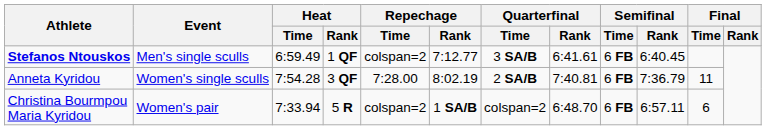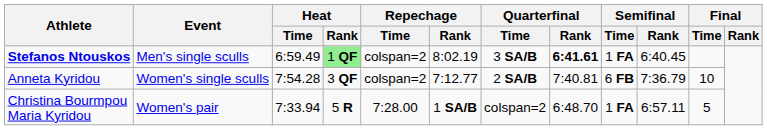(342, 57) no background -> (342, 57) lightgreen background
(455, 57) 7:12.77 -> (455, 57) 8:02.19
(575, 57) normal -> (575, 57) bold
(619, 57) 6 FB -> (619, 57) 1 FA
(395, 79) 7:28.00 -> (395, 79) colspan=2
(455, 79) 8:02.19 -> (455, 79) 7:12.77
(706, 79) 11 -> (707, 79) 10
(395, 107) colspan=2 -> (395, 107) 7:28.00
(619, 107) 6 FB -> (619, 107) 1 FA
(706, 107) 6 -> (707, 107) 5
